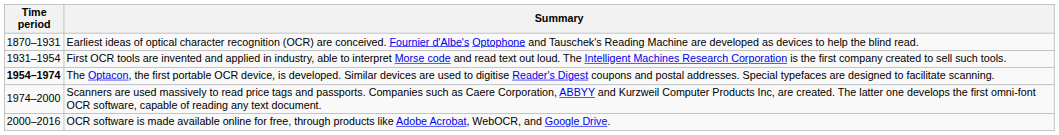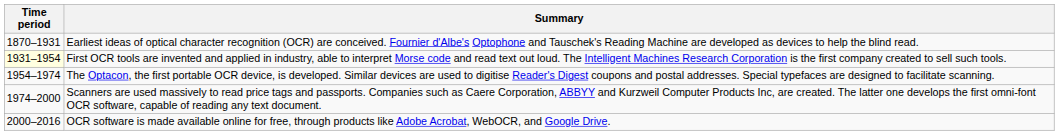(34, 59) no background -> (34, 59) lightyellow background
(34, 76) bold -> (34, 76) normal
